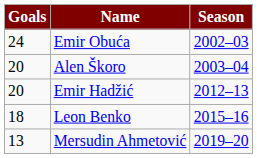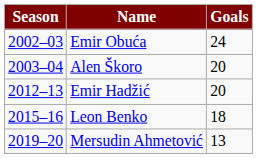columns swapped: (221, 16) <-> (27, 16)
